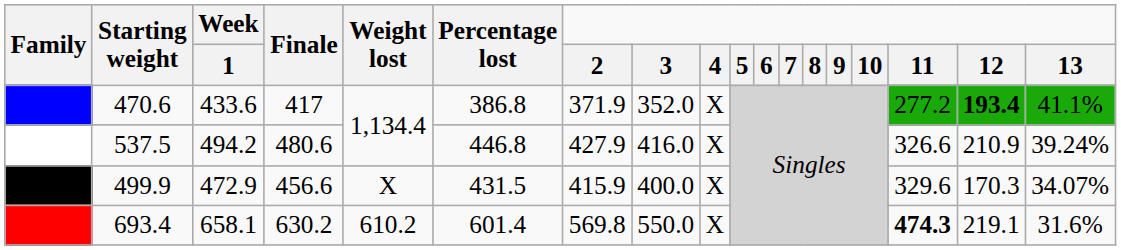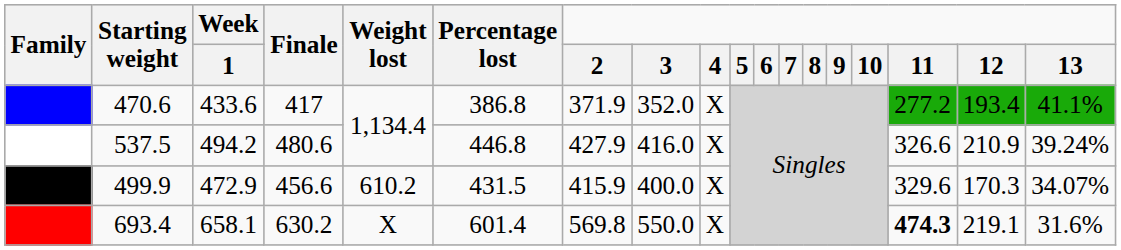(991, 104) bold -> (991, 104) normal
(388, 184) X -> (388, 184) 610.2
(388, 225) 610.2 -> (388, 225) X
